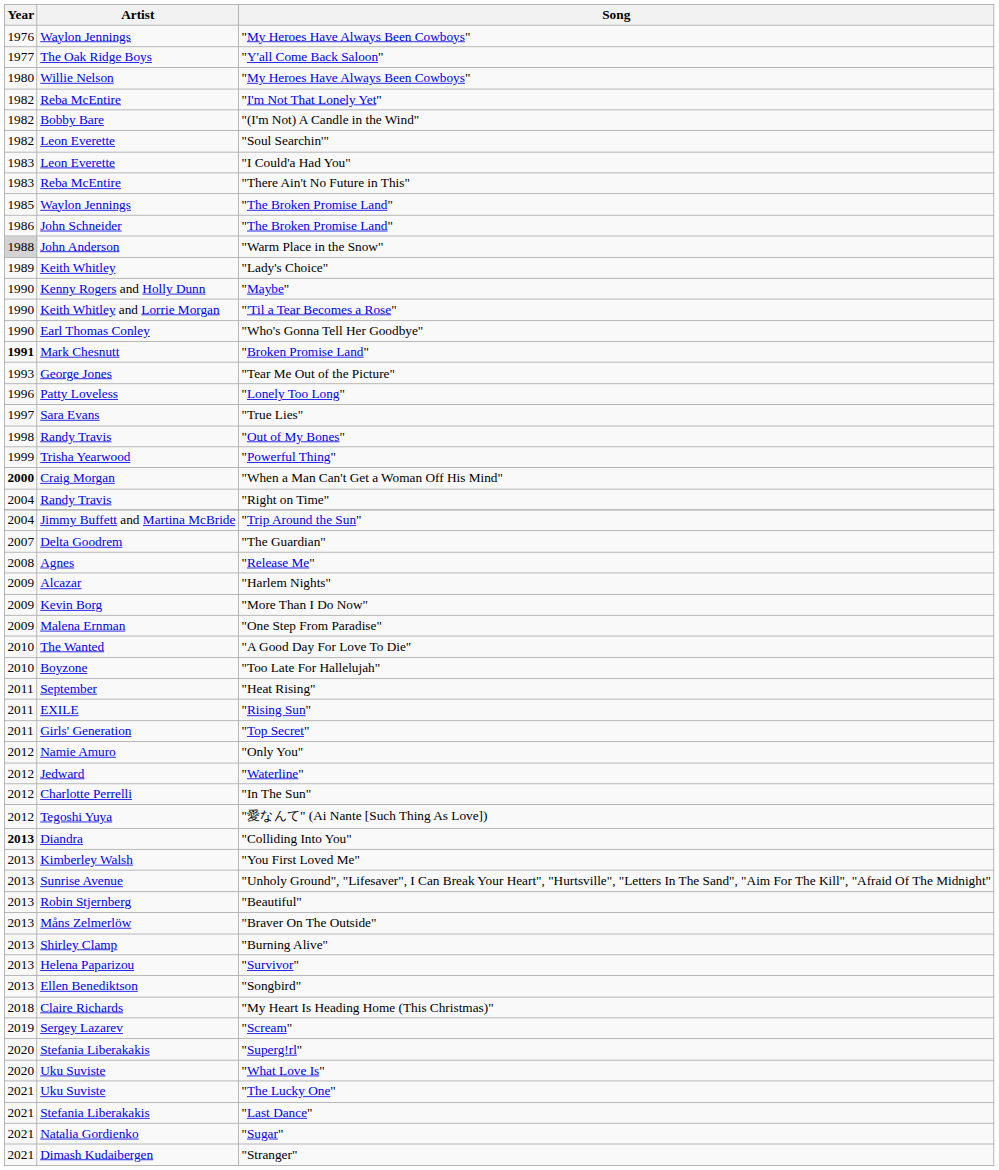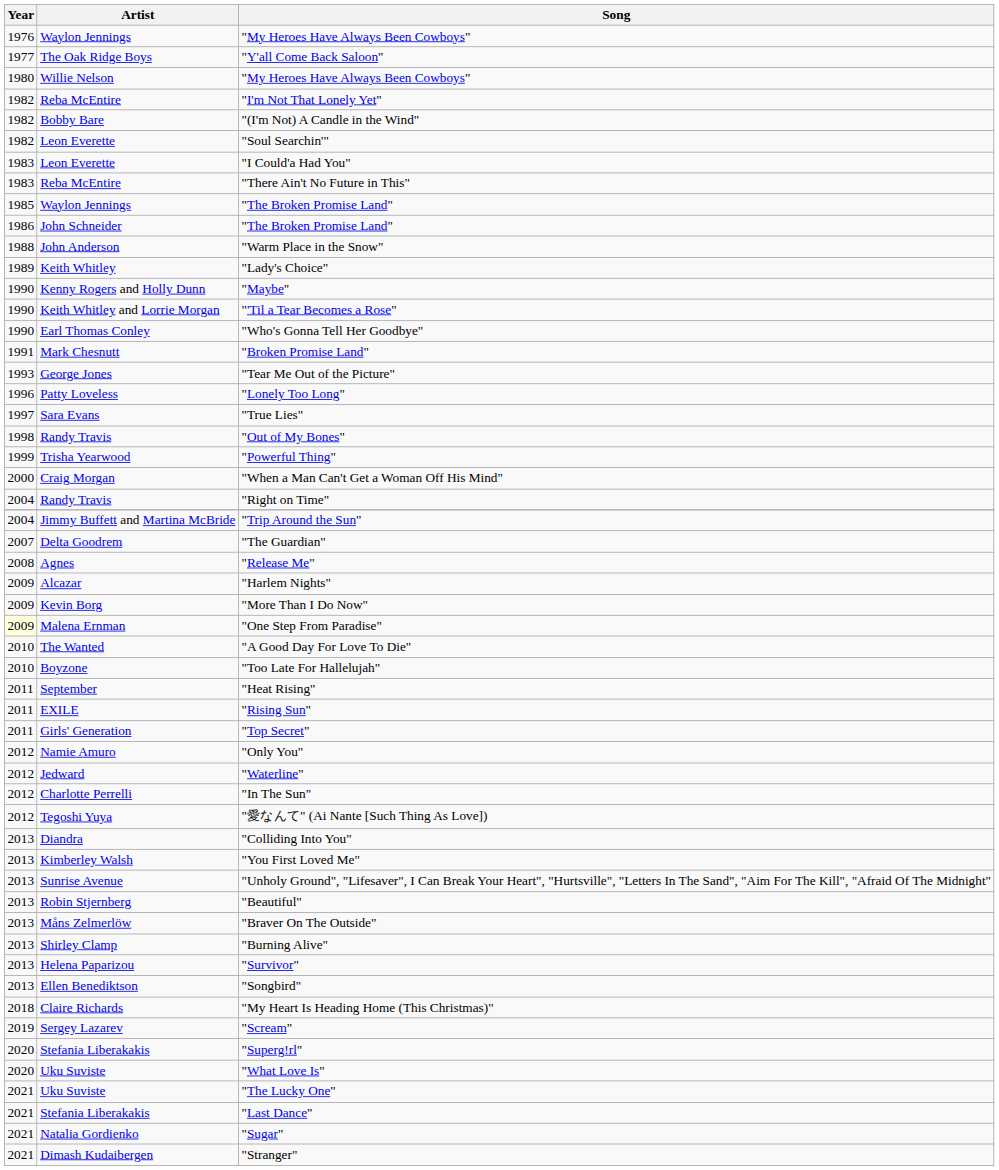(21, 246) lightgrey background -> (21, 246) no background
(21, 352) bold -> (21, 352) normal
(21, 478) bold -> (21, 478) normal
(21, 625) no background -> (21, 625) lightyellow background
(21, 838) bold -> (21, 838) normal
